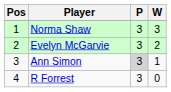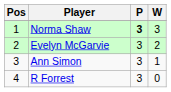(139, 29) normal -> (139, 29) bold
(139, 62) lightgrey background -> (139, 62) no background
